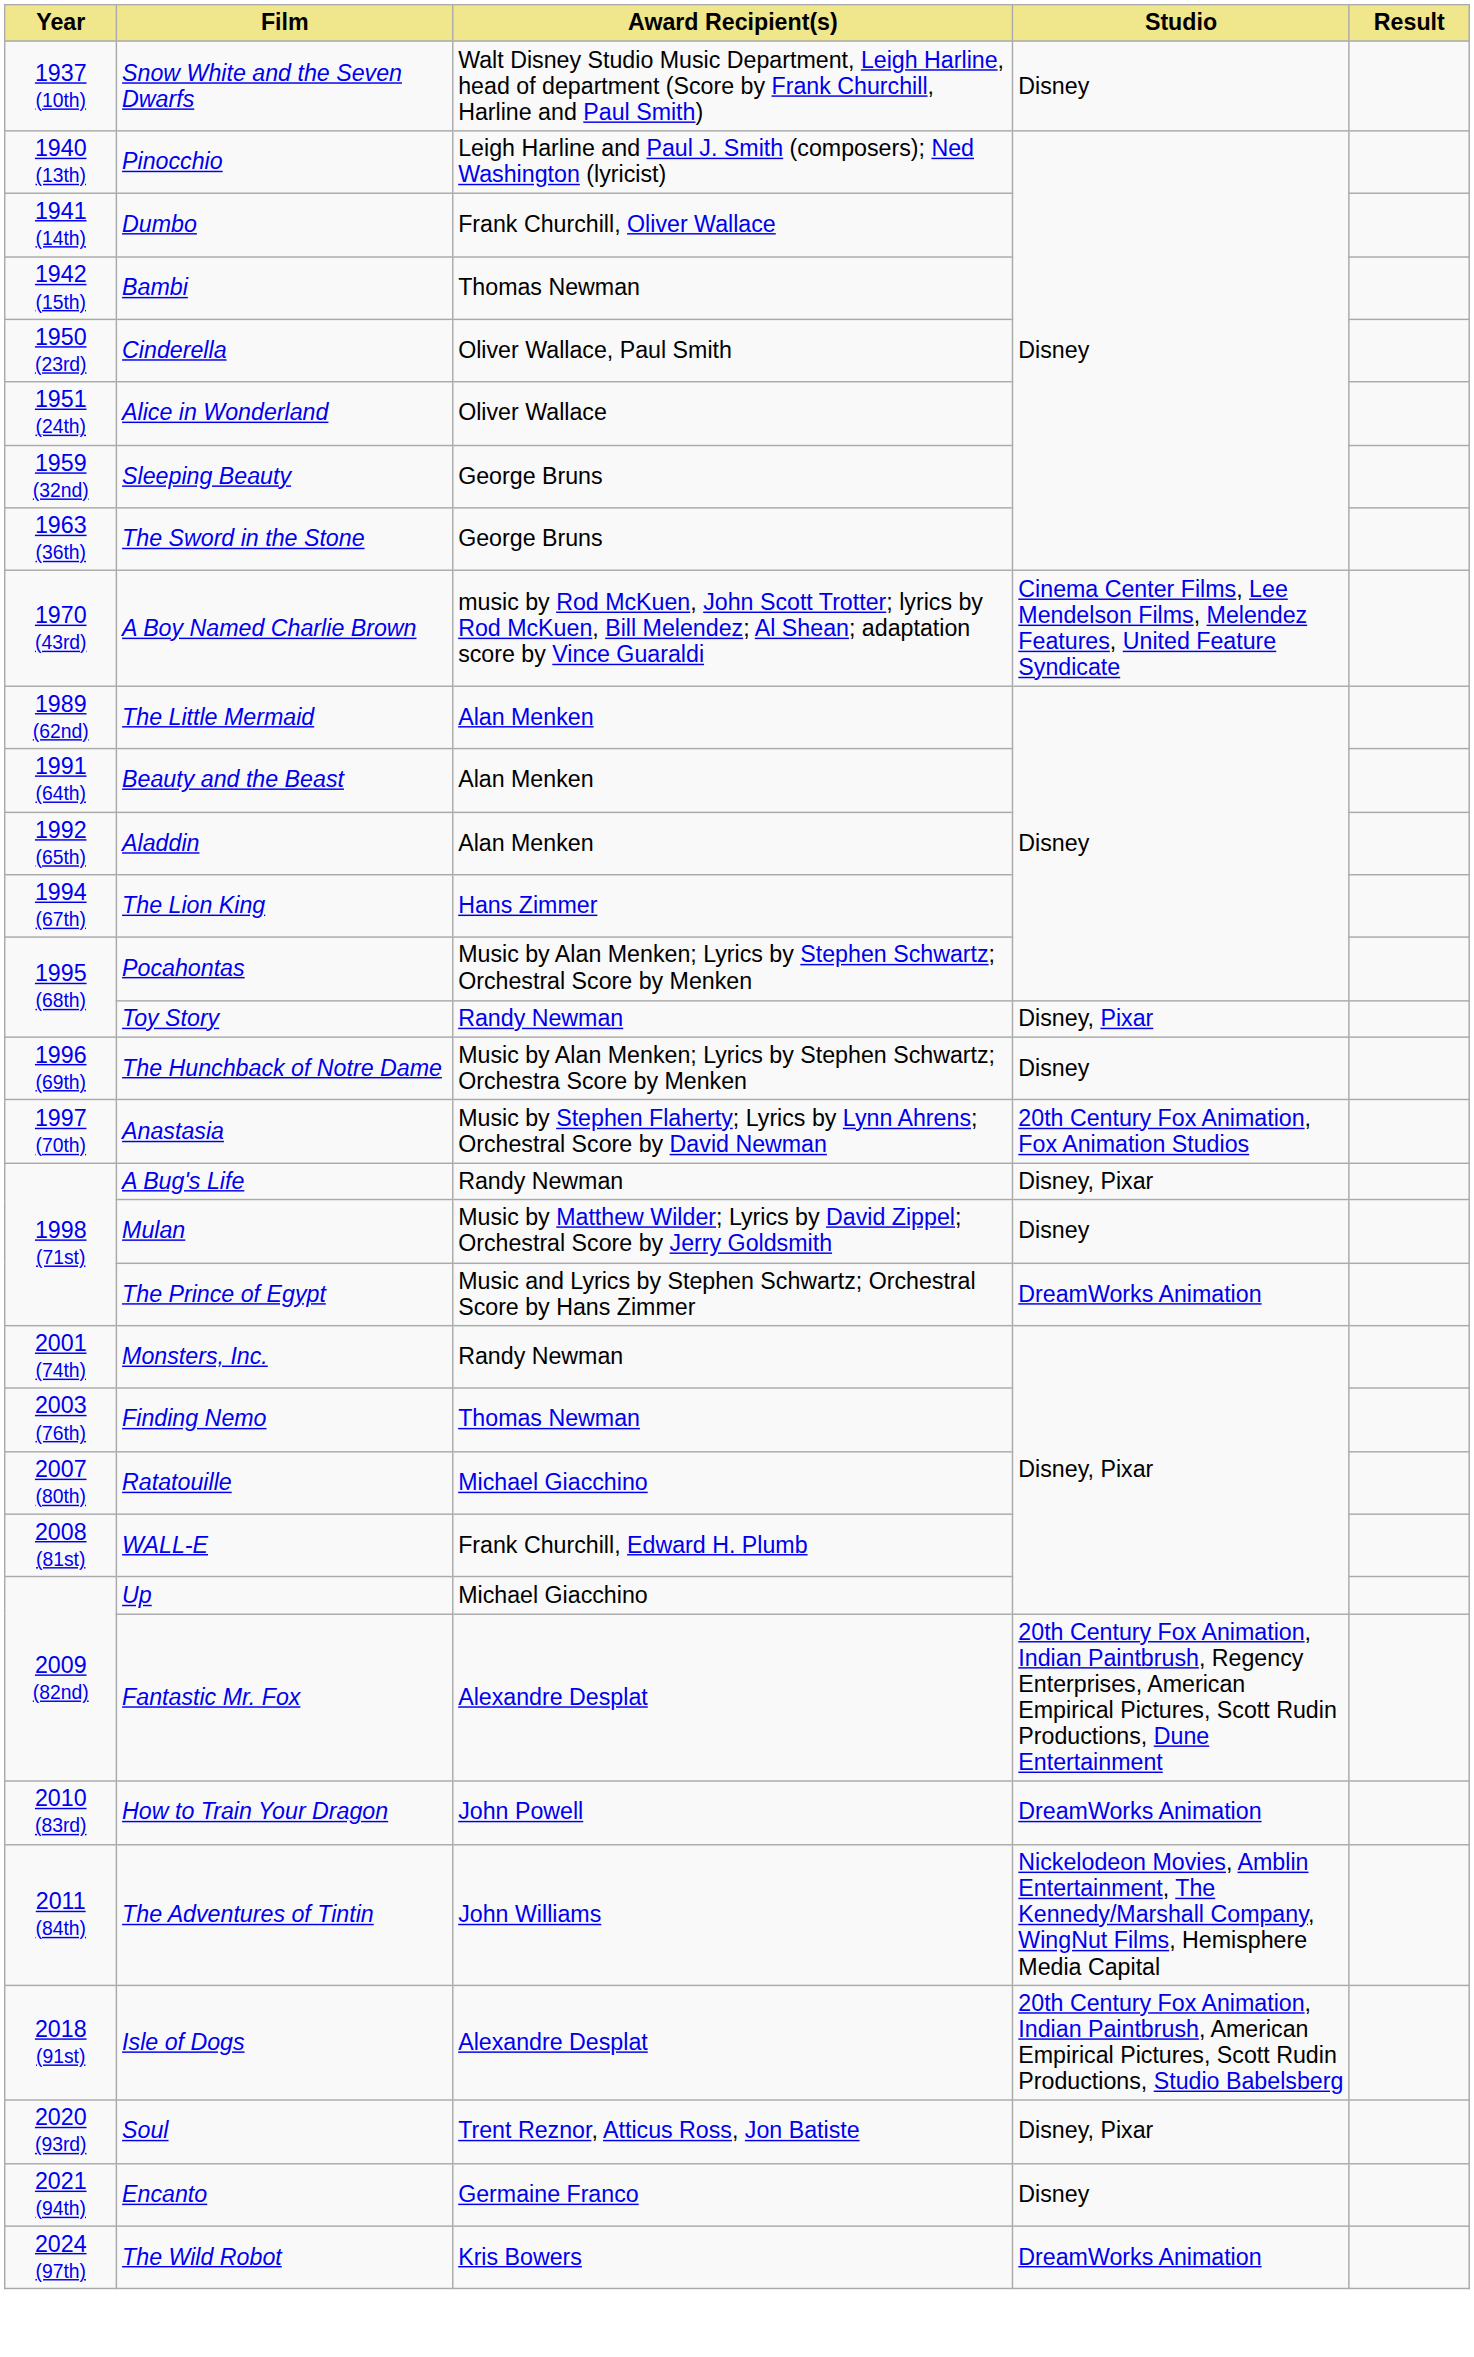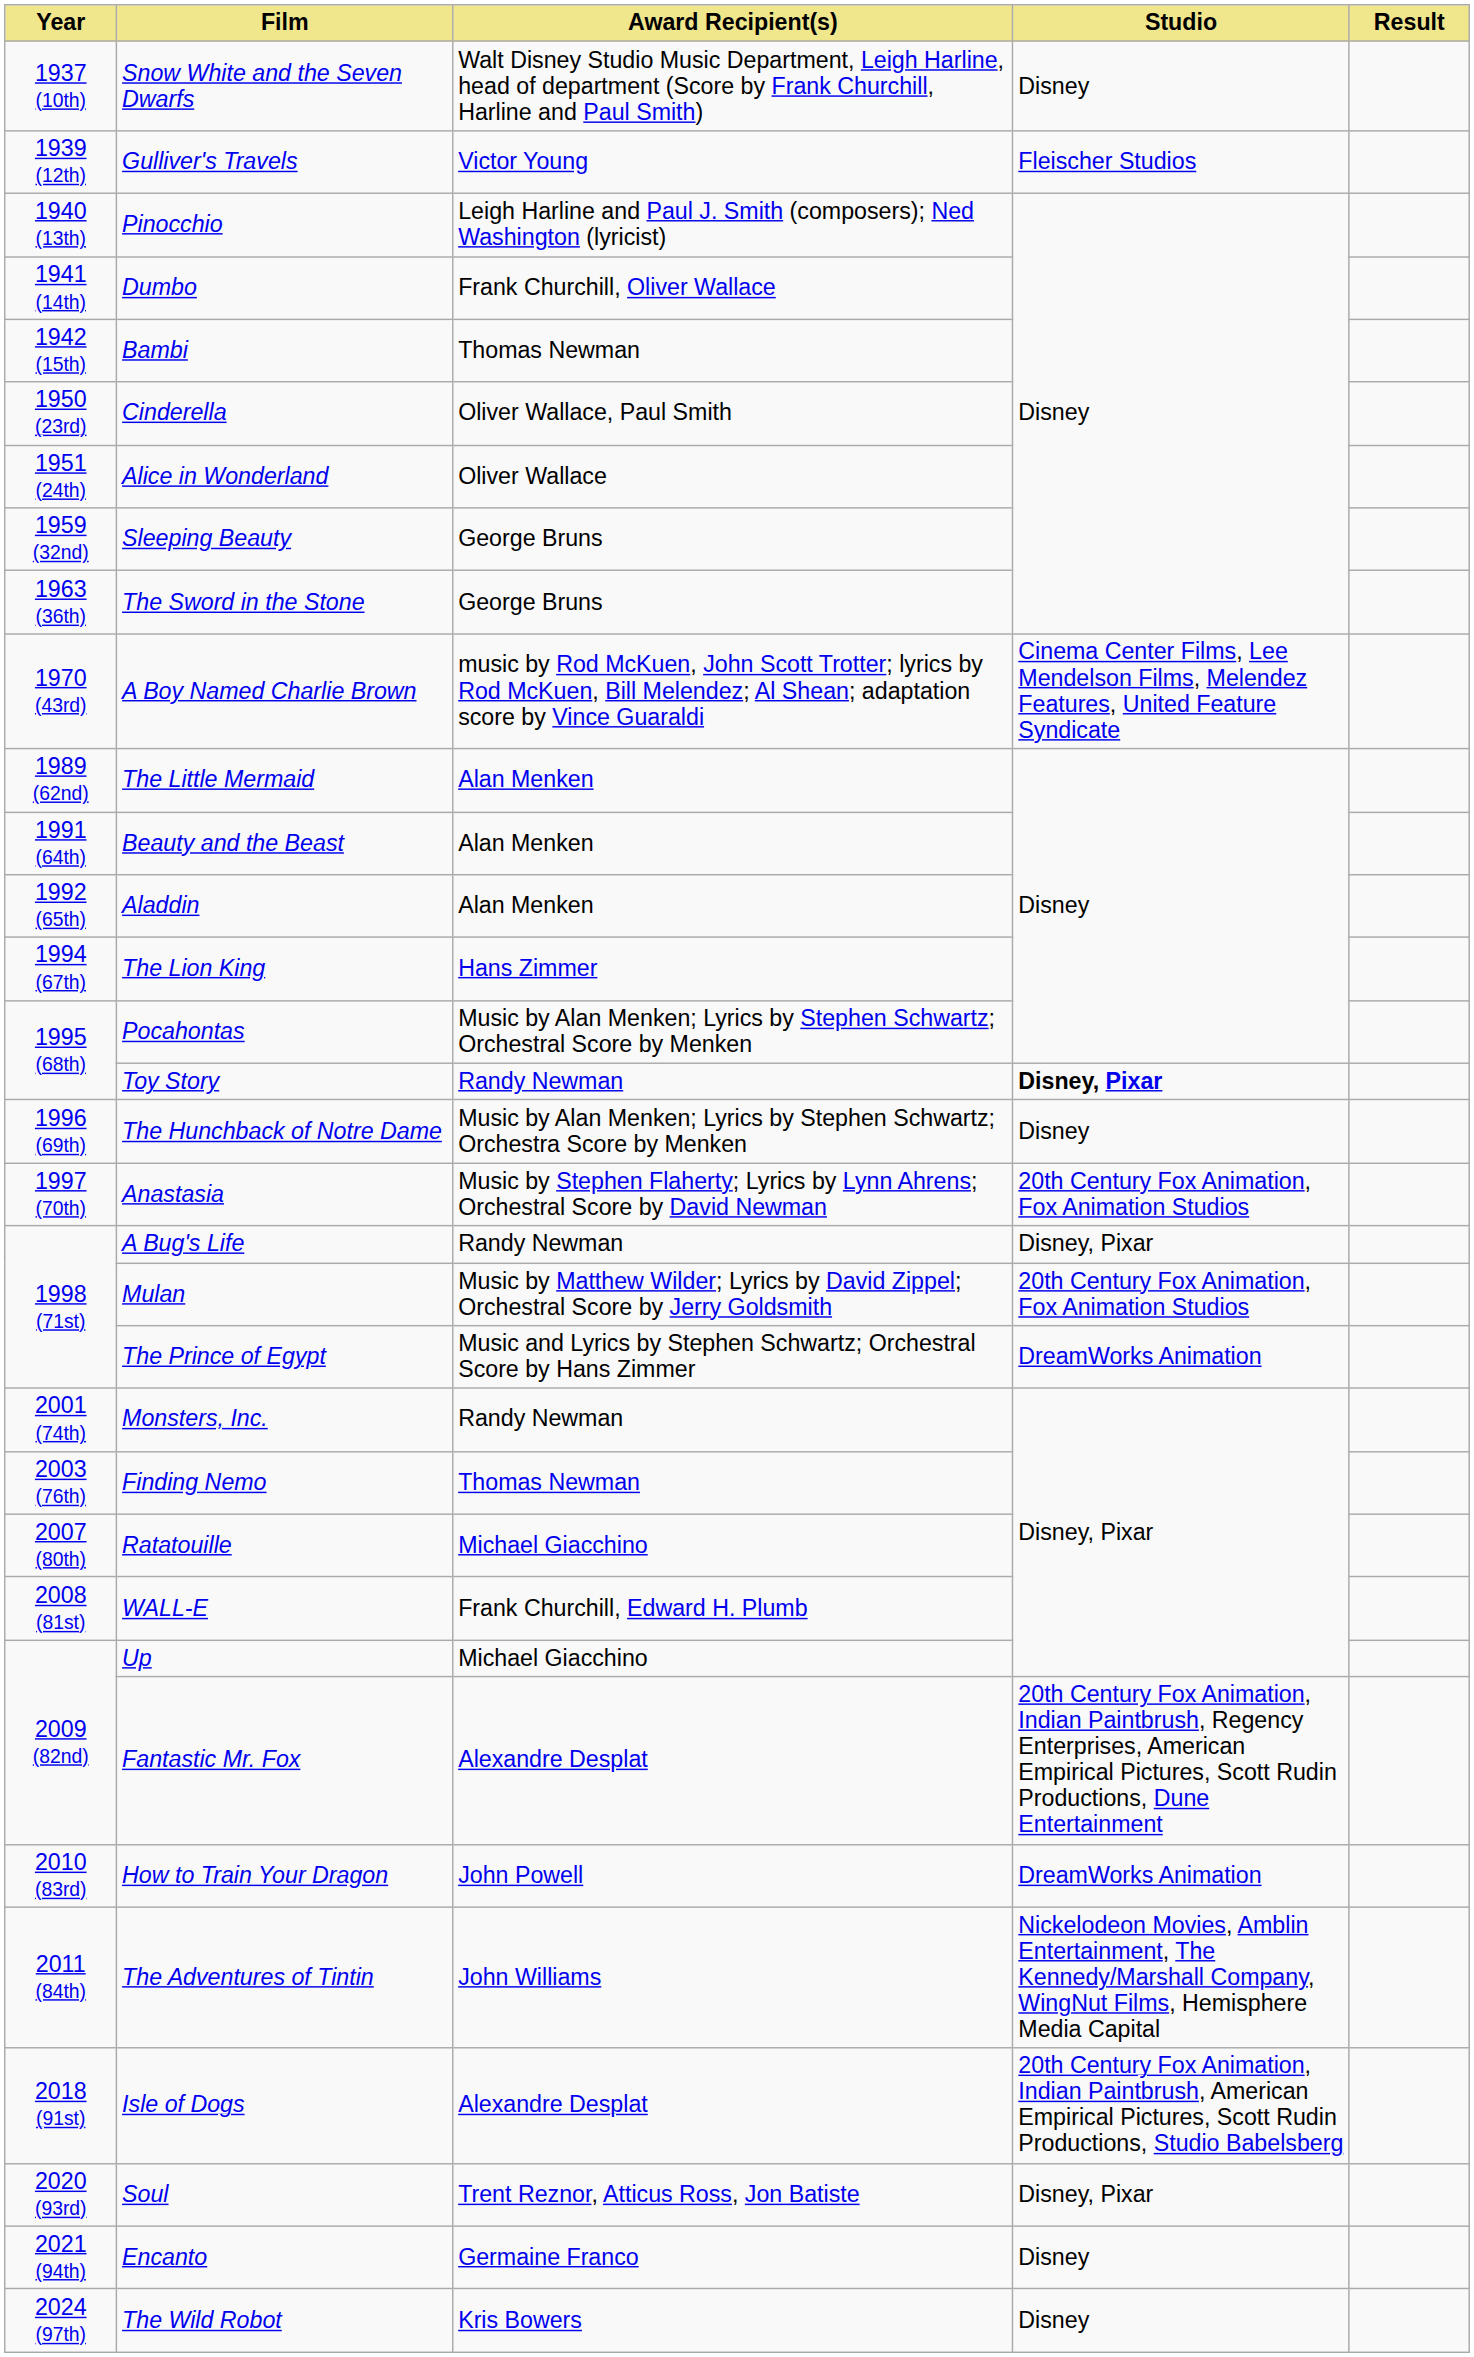+ row: (210, 161)
(1086, 1018) normal -> (1090, 1081) bold
(1054, 1230) Disney -> (1165, 1293) 20th Century Fox Animation, Fox Animation Studios
(1140, 2257) DreamWorks Animation -> (1054, 2320) Disney
